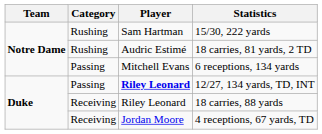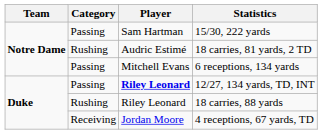(89, 31) Rushing -> (88, 31) Passing
(93, 102) Receiving -> (89, 102) Rushing
